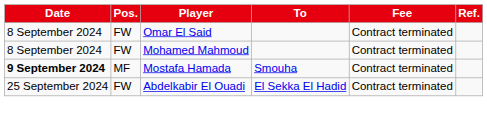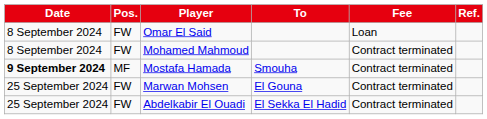(402, 31) Contract terminated -> (364, 31) Loan
+ row: (186, 86)
